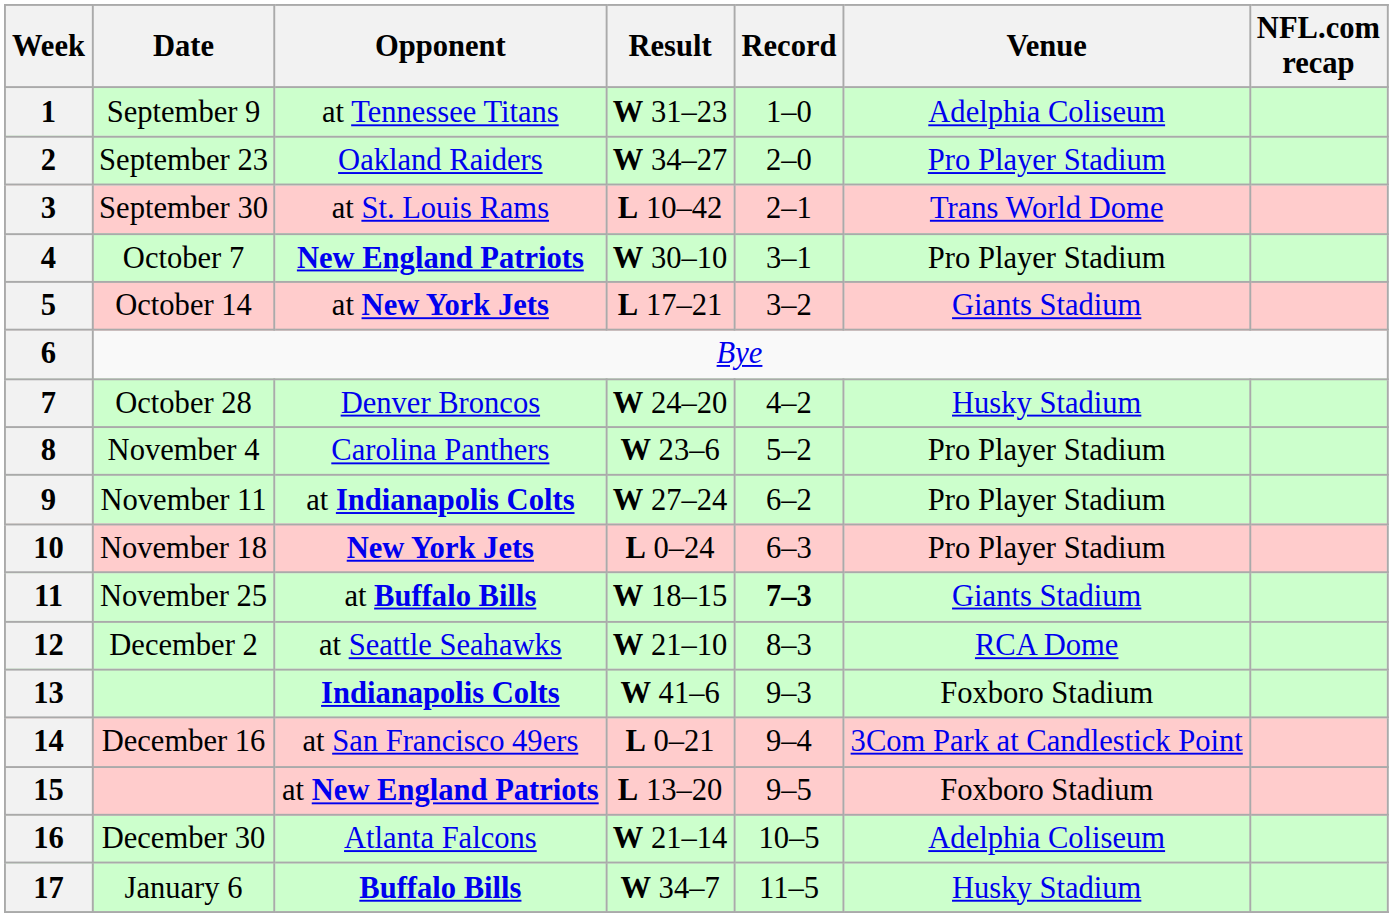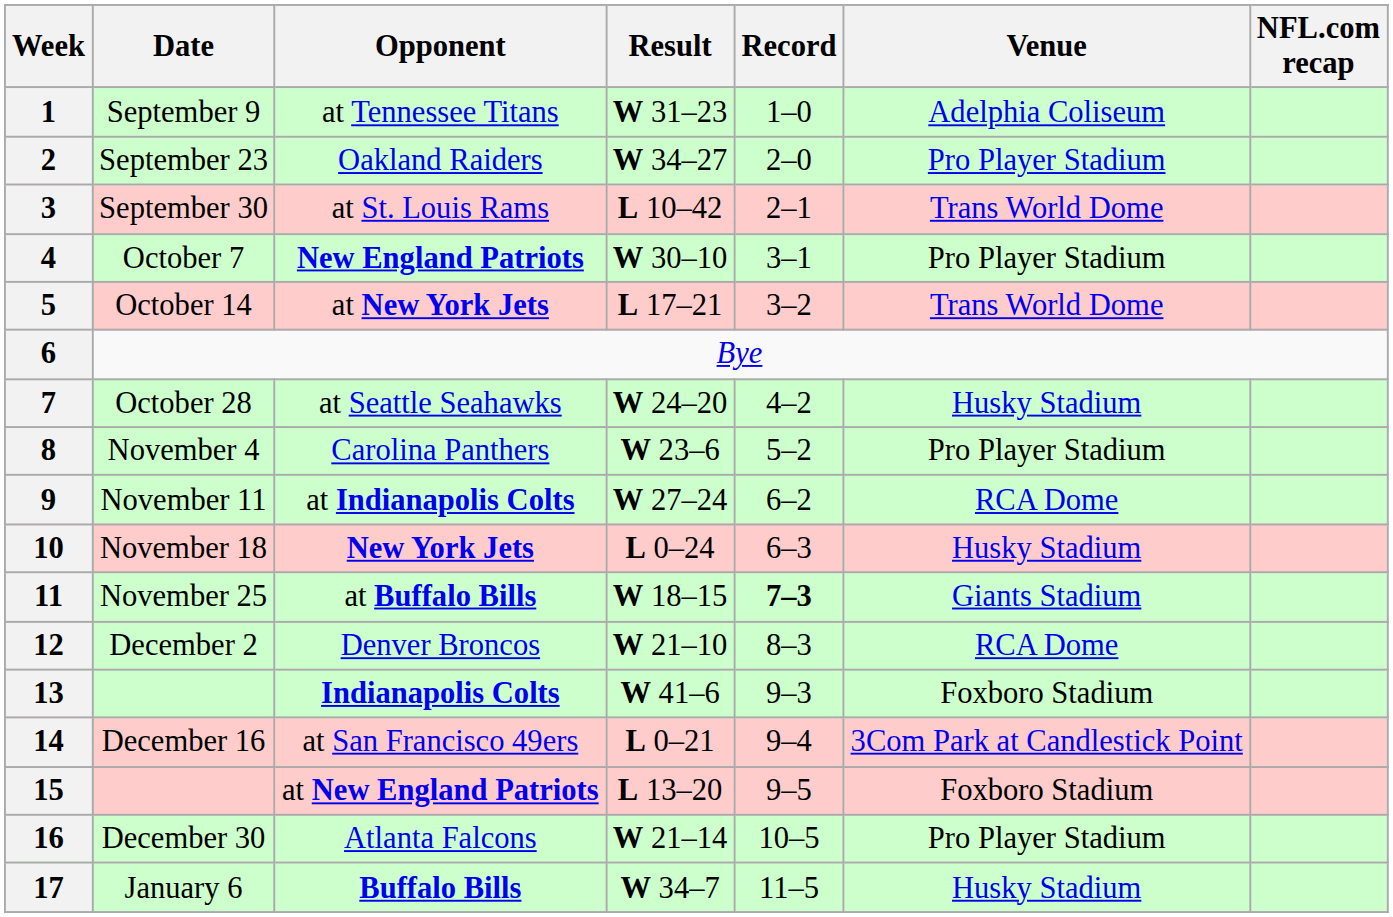(1047, 305) Giants Stadium -> (1047, 305) Trans World Dome
(440, 402) Denver Broncos -> (440, 402) at Seattle Seahawks
(1047, 499) Pro Player Stadium -> (1047, 499) RCA Dome
(1047, 547) Pro Player Stadium -> (1047, 547) Husky Stadium
(440, 644) at Seattle Seahawks -> (440, 644) Denver Broncos
(1047, 838) Adelphia Coliseum -> (1047, 838) Pro Player Stadium
